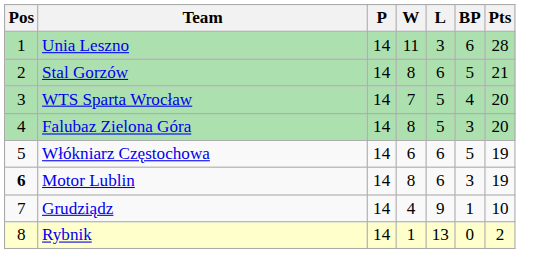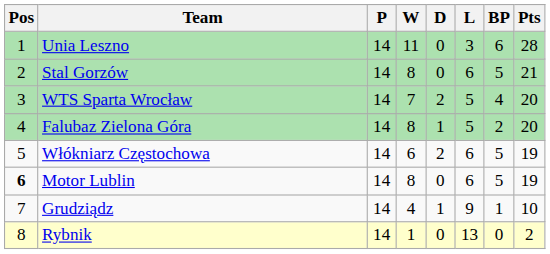+ column: (440, 18)
(470, 126) 3 -> (499, 126) 2
(470, 180) 3 -> (499, 180) 5
